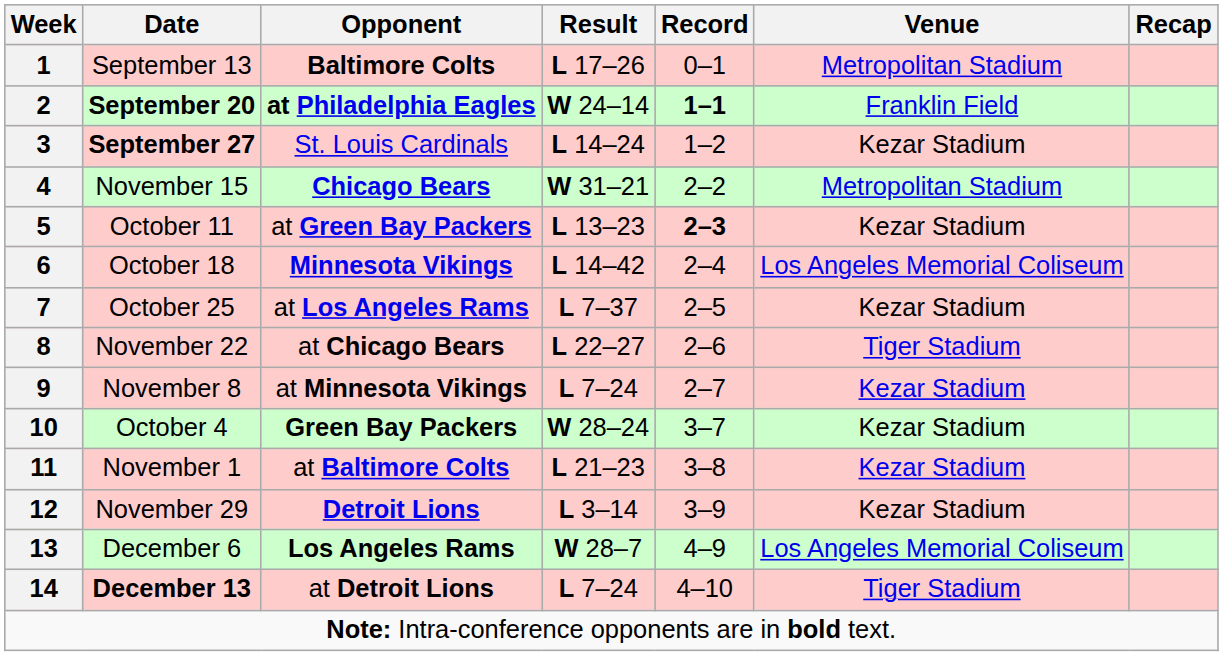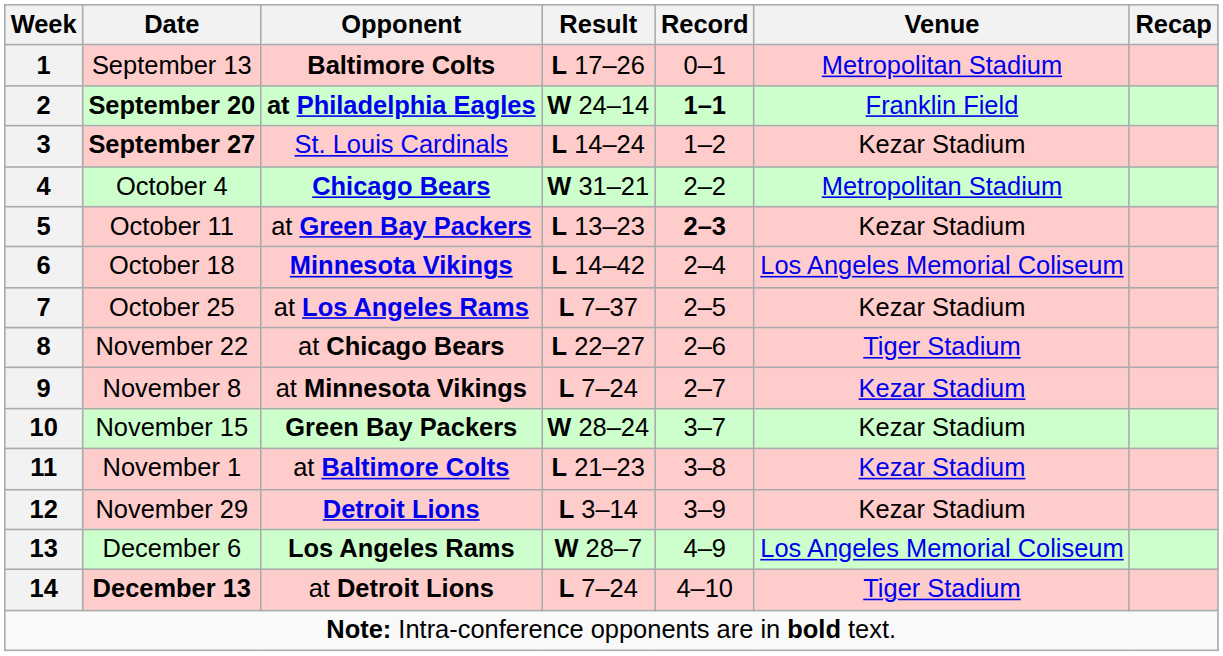(172, 186) November 15 -> (172, 186) October 4
(172, 428) October 4 -> (172, 428) November 15
